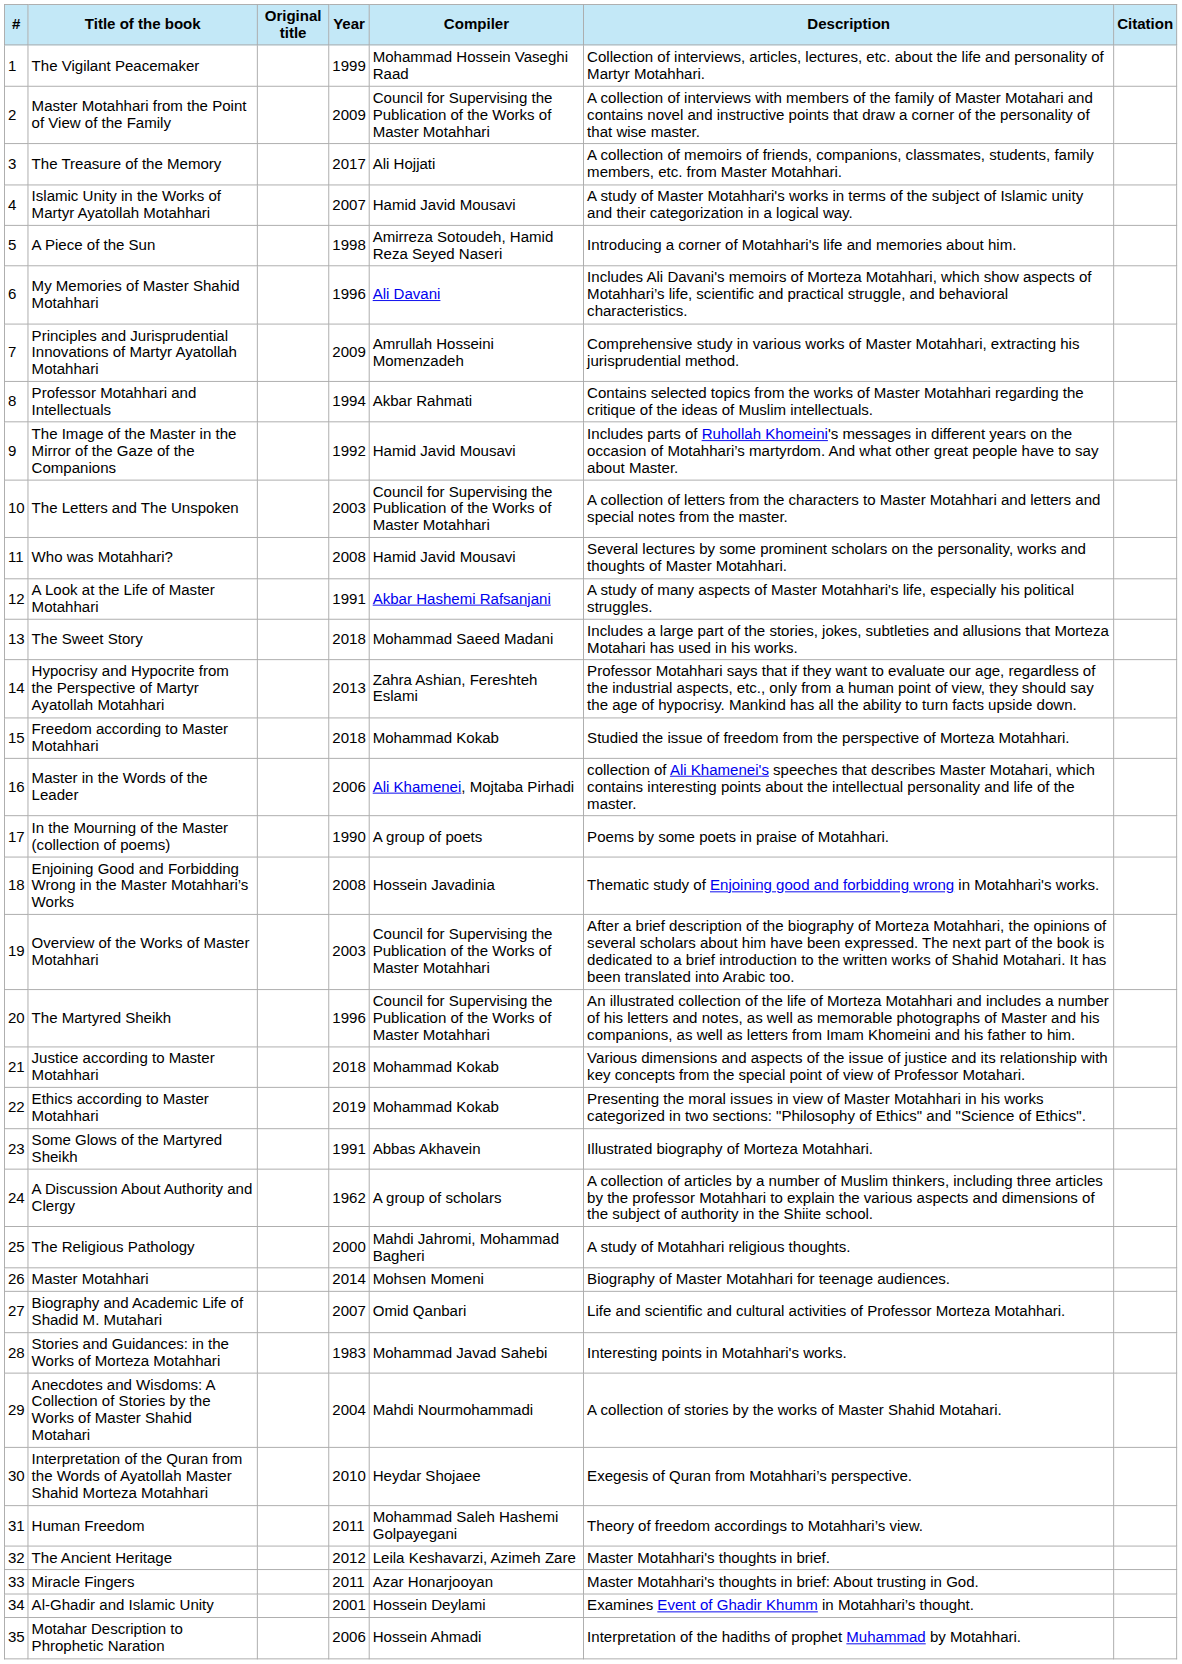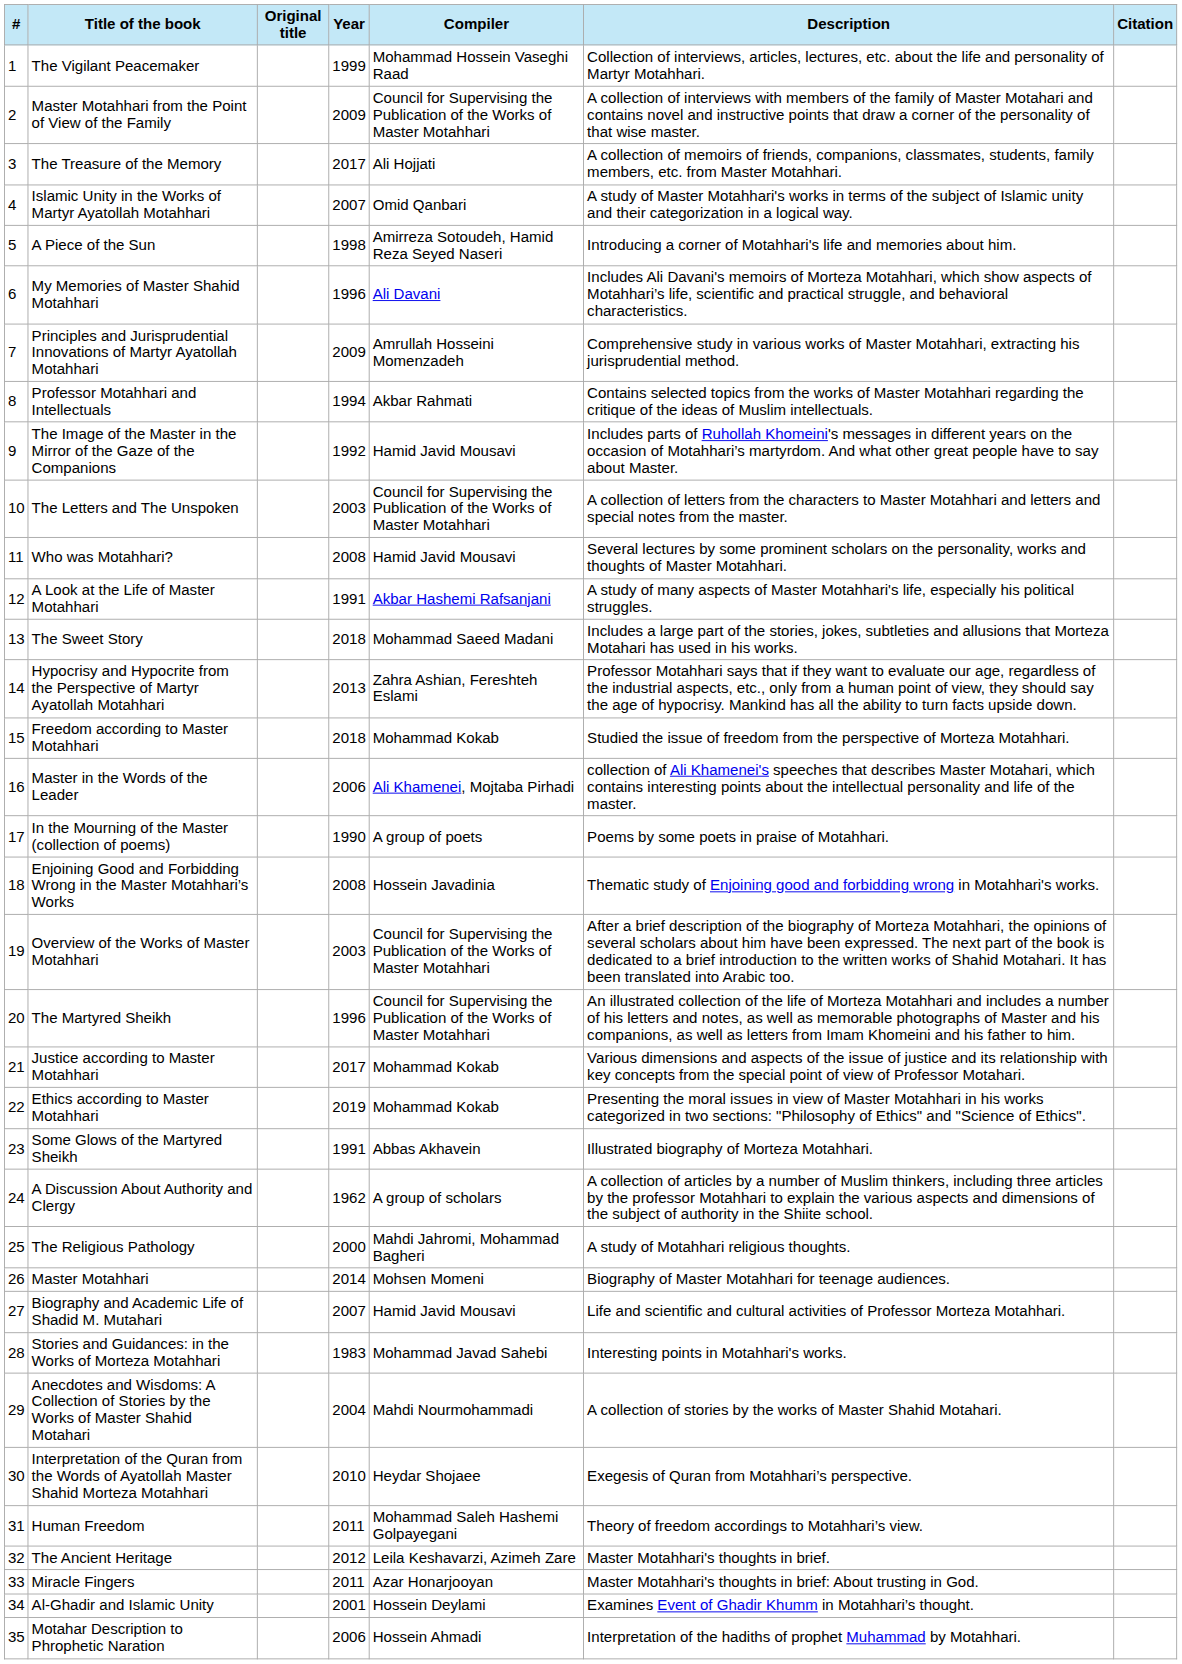(444, 204) Hamid Javid Mousavi -> (420, 204) Omid Qanbari
(349, 1067) 2018 -> (349, 1067) 2017
(420, 1311) Omid Qanbari -> (444, 1311) Hamid Javid Mousavi
